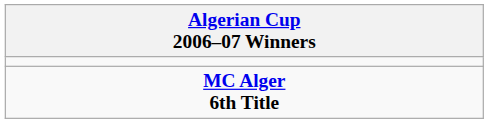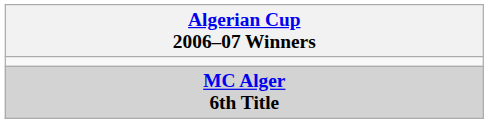(244, 92) no background -> (244, 92) lightgrey background
